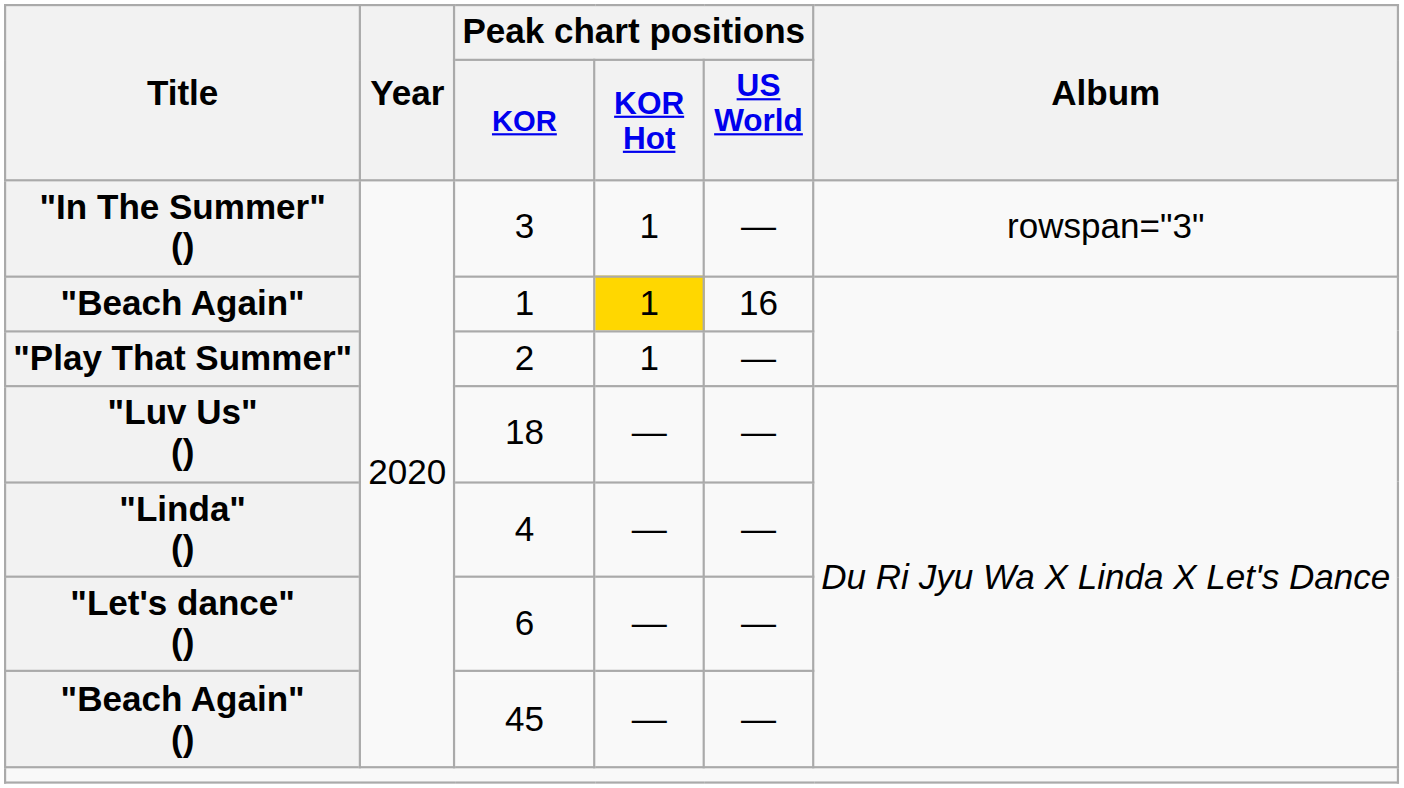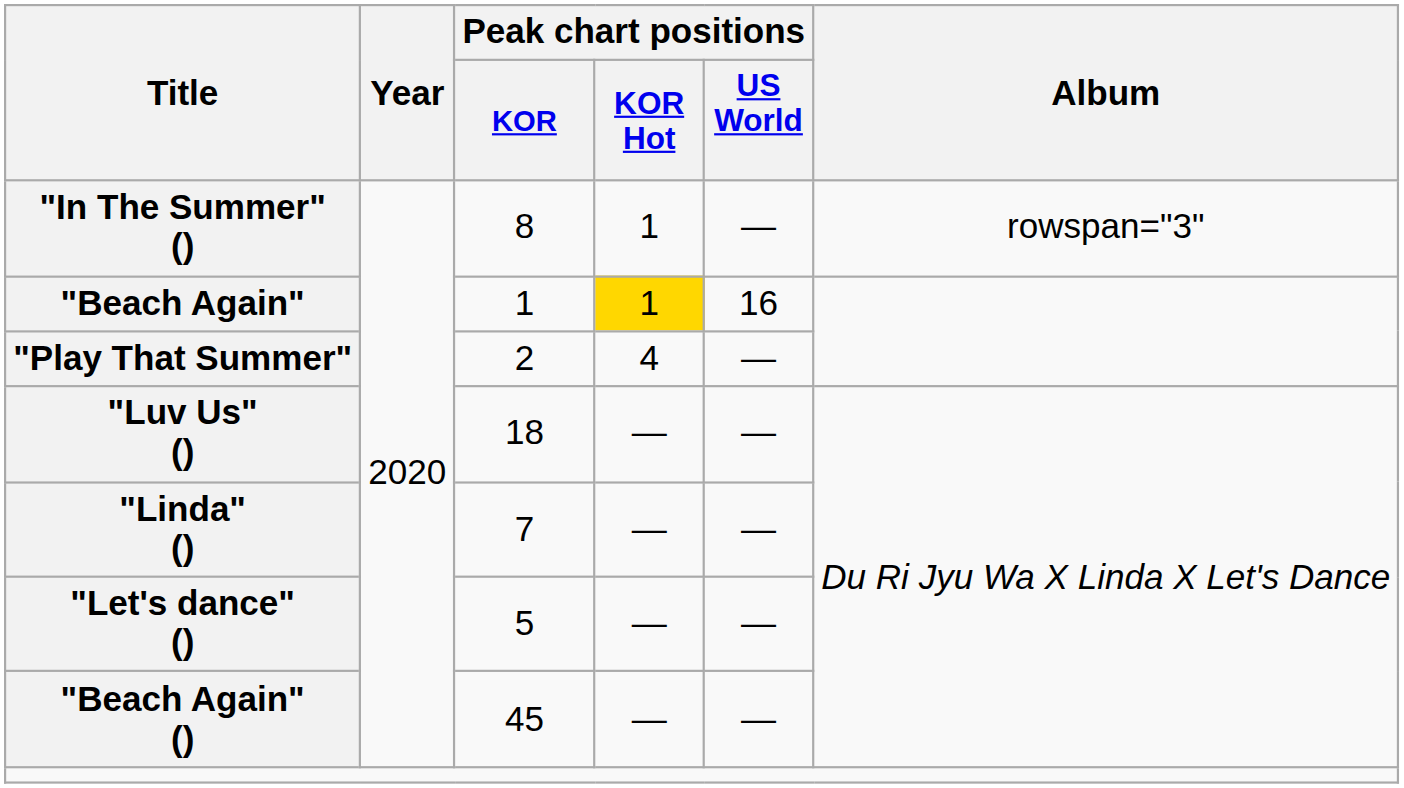(524, 227) 3 -> (524, 227) 8
(649, 358) 1 -> (649, 358) 4
(524, 528) 4 -> (524, 528) 7
(524, 623) 6 -> (524, 623) 5
